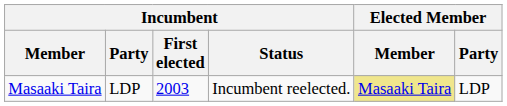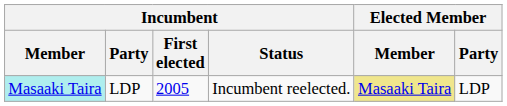(55, 88) no background -> (55, 88) paleturquoise background
(173, 88) 2003 -> (173, 88) 2005
